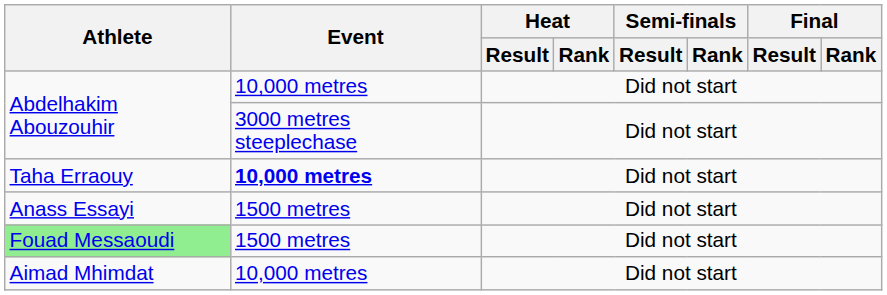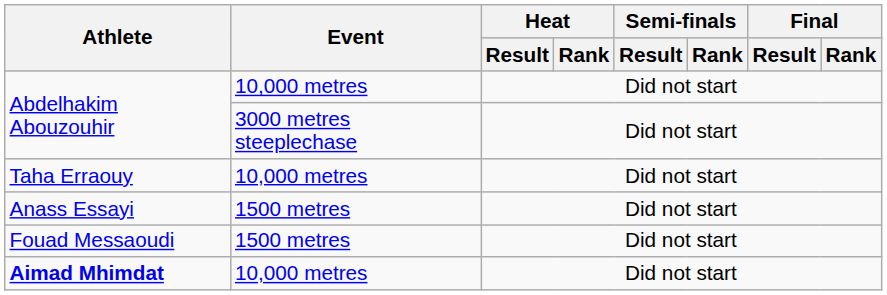(304, 176) bold -> (301, 176) normal
(92, 241) lightgreen background -> (92, 241) no background
(82, 274) normal -> (87, 274) bold
